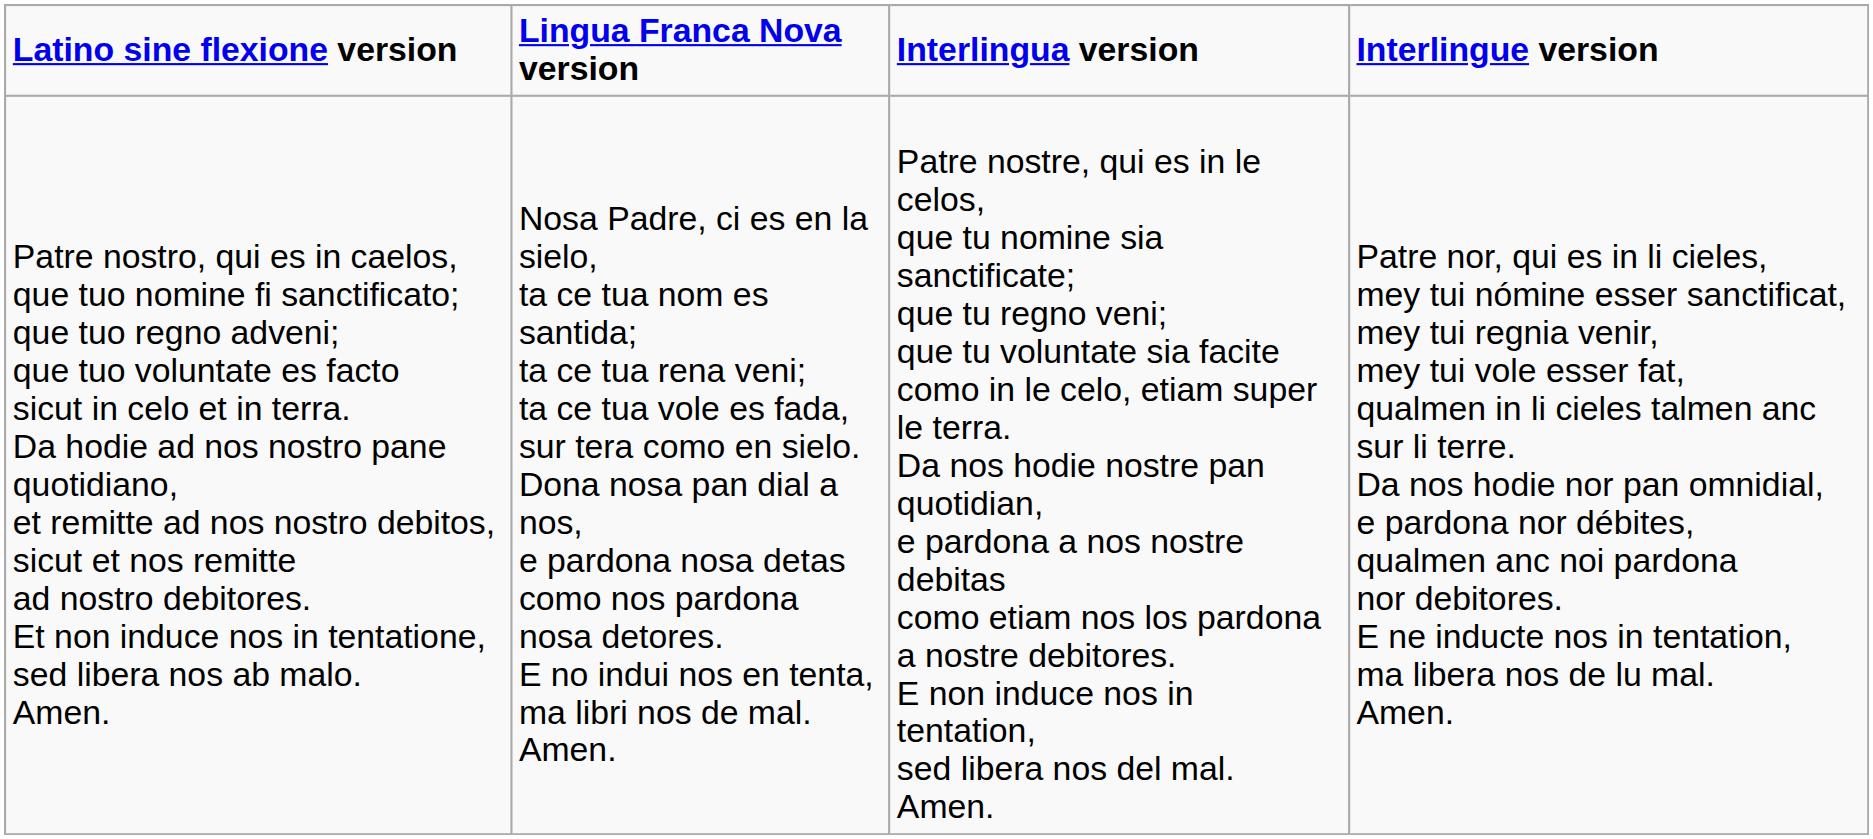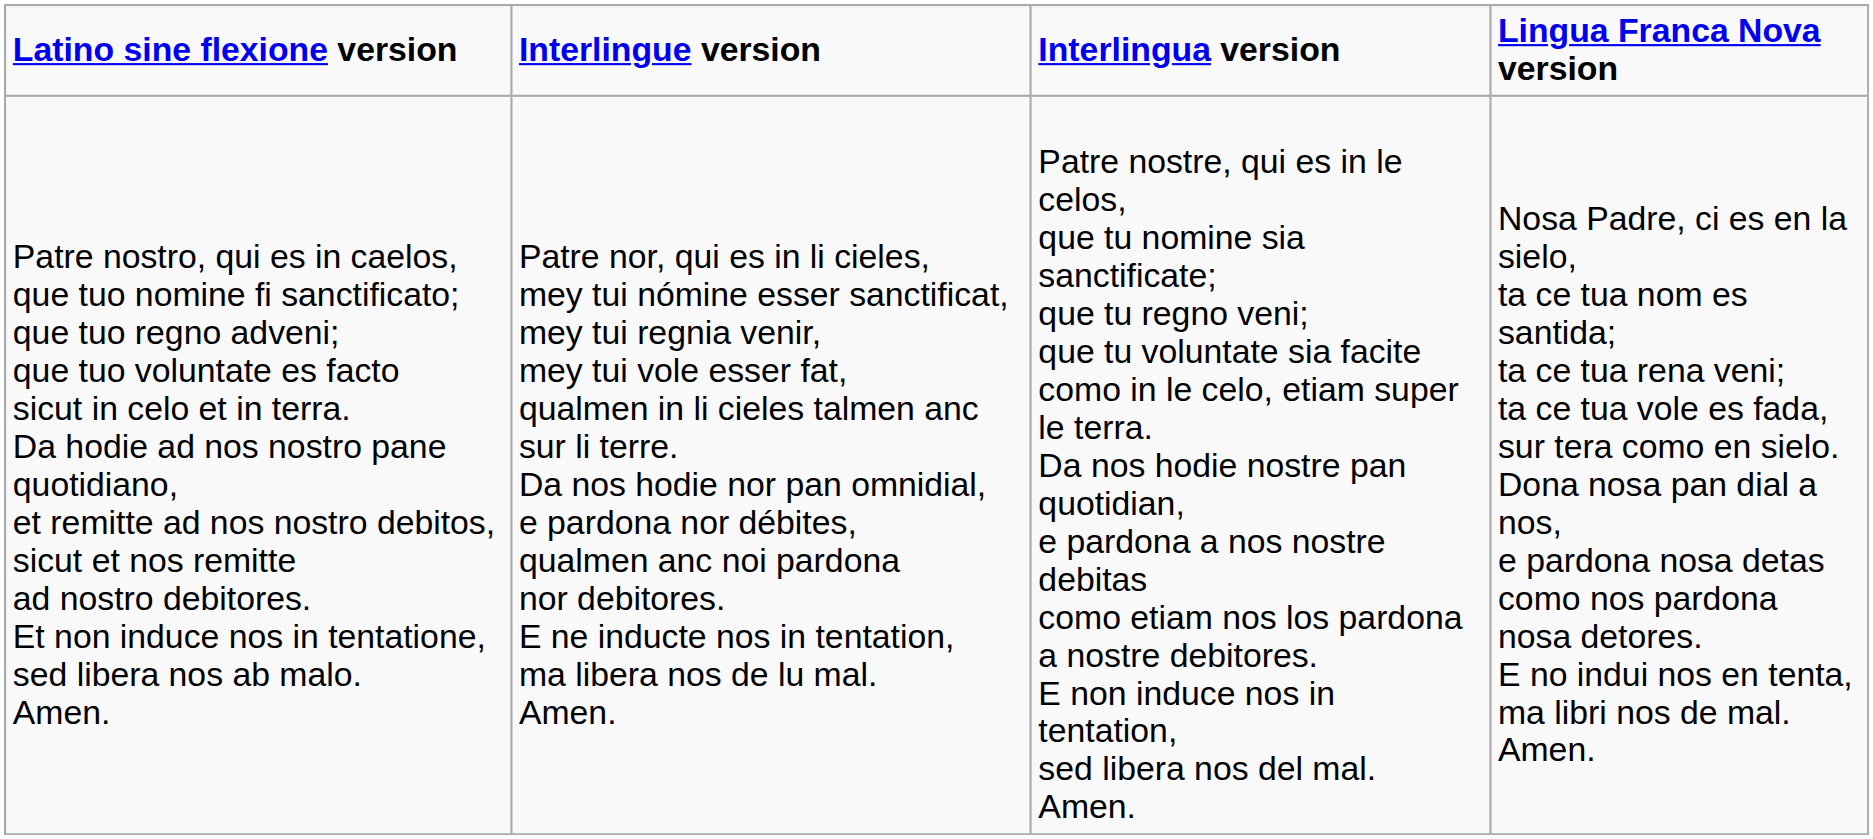columns swapped: (1507, 50) <-> (680, 50)
